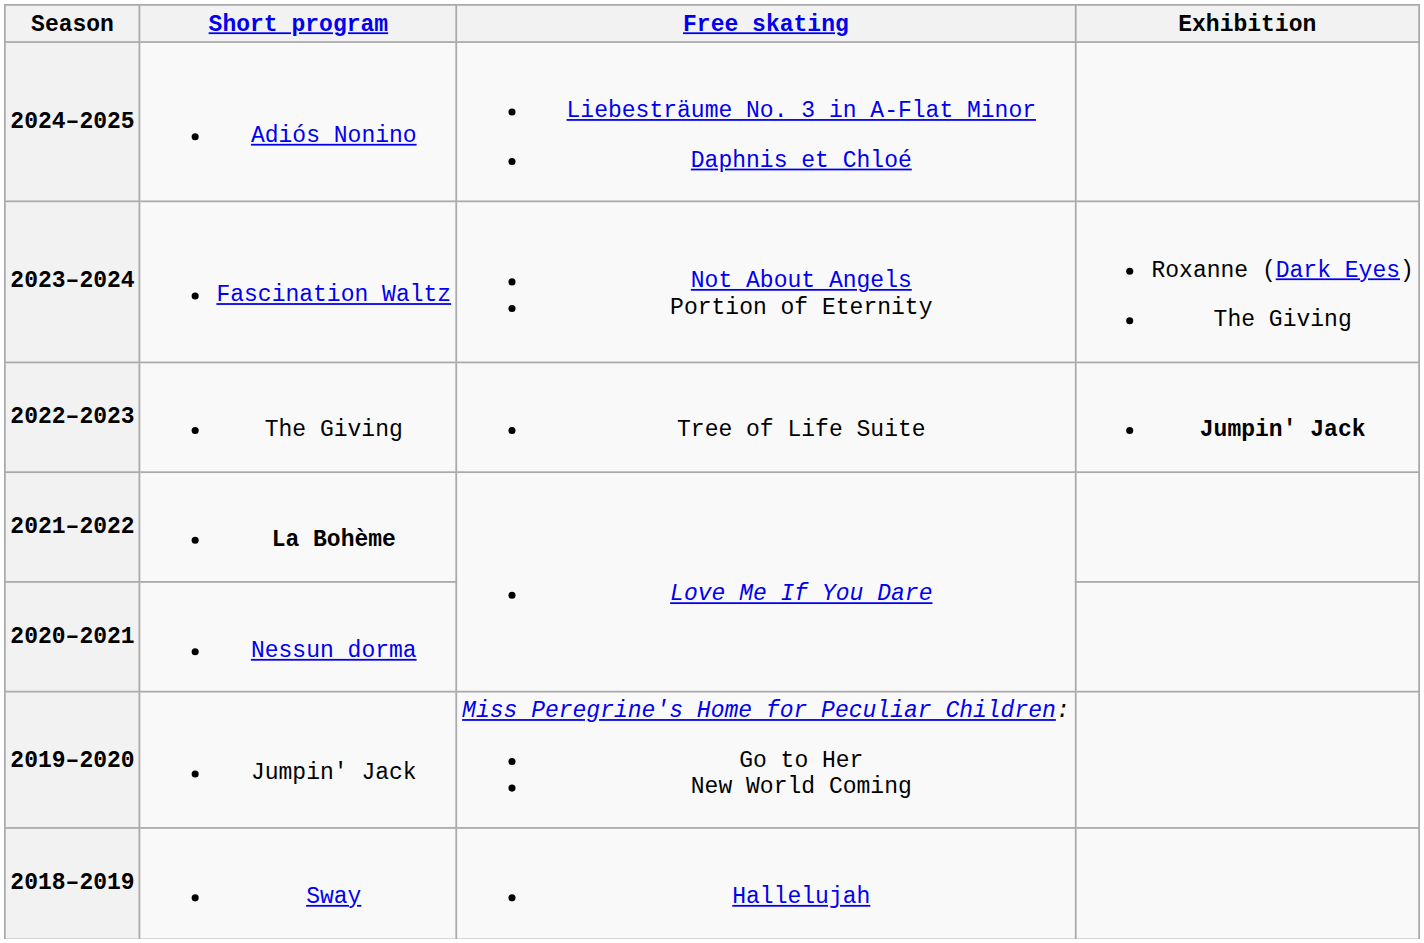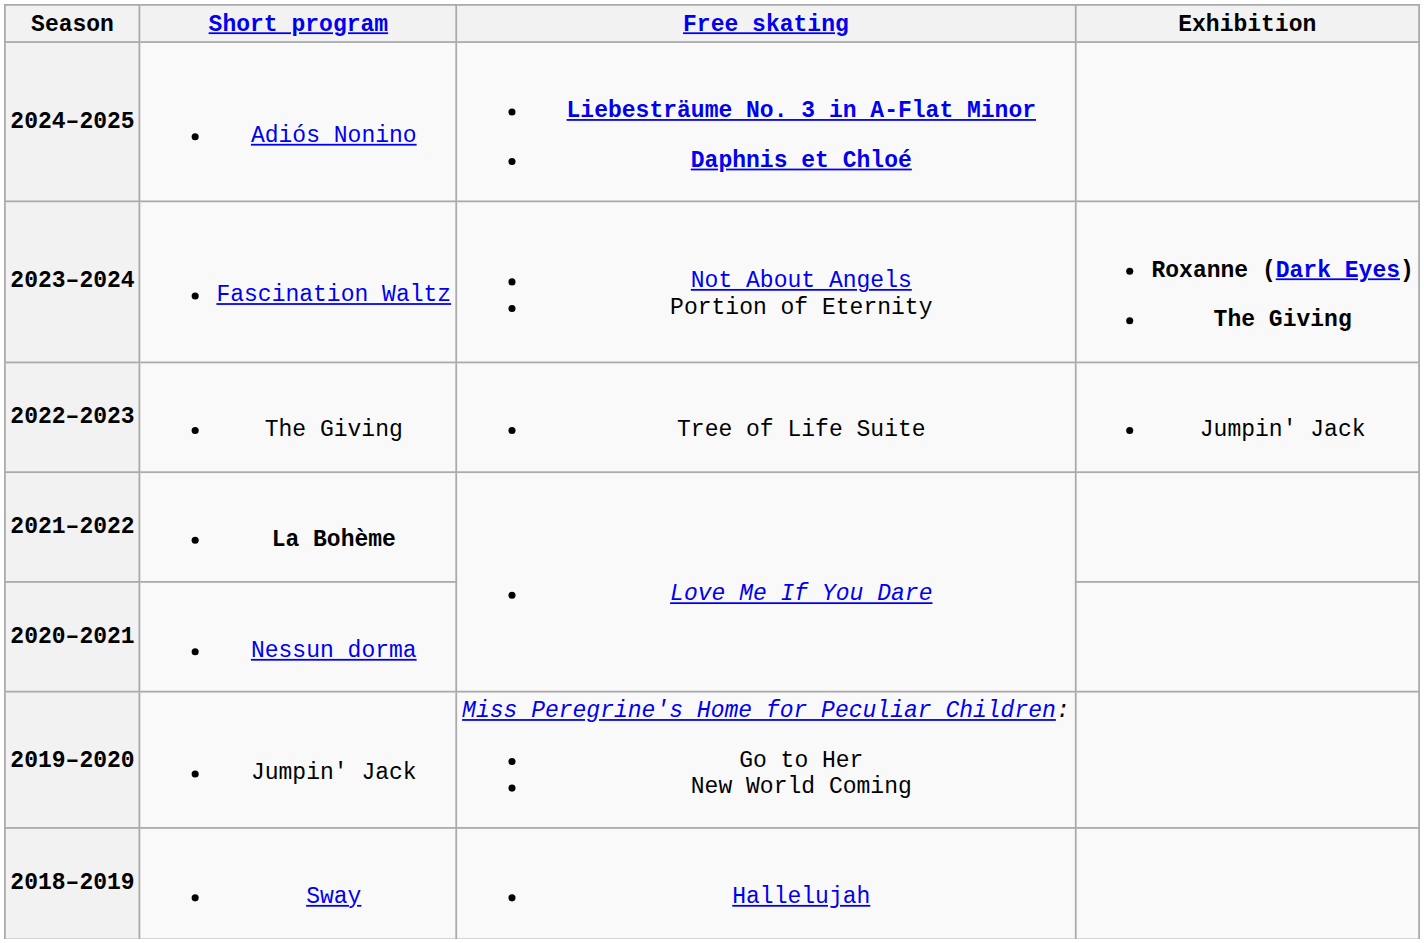(766, 135) normal -> (766, 135) bold
(1247, 295) normal -> (1247, 295) bold
(1247, 430) bold -> (1247, 430) normal
